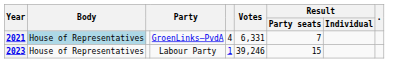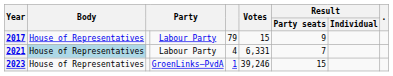+ row: (16, 37)
(188, 37) GroenLinks–PvdA -> (188, 51) Labour Party
(188, 51) Labour Party -> (188, 64) GroenLinks–PvdA
